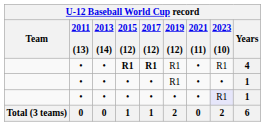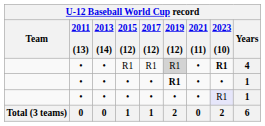(128, 65) bold -> (128, 65) normal
(151, 65) bold -> (151, 65) normal
(175, 65) no background -> (175, 65) lightgrey background
(222, 65) normal -> (222, 65) bold
(175, 81) normal -> (175, 81) bold
